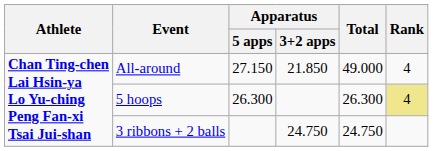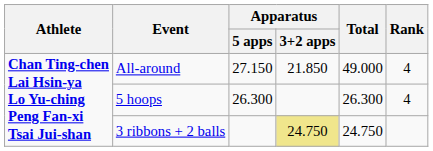(407, 100) khaki background -> (407, 100) no background
(307, 131) no background -> (307, 131) khaki background
